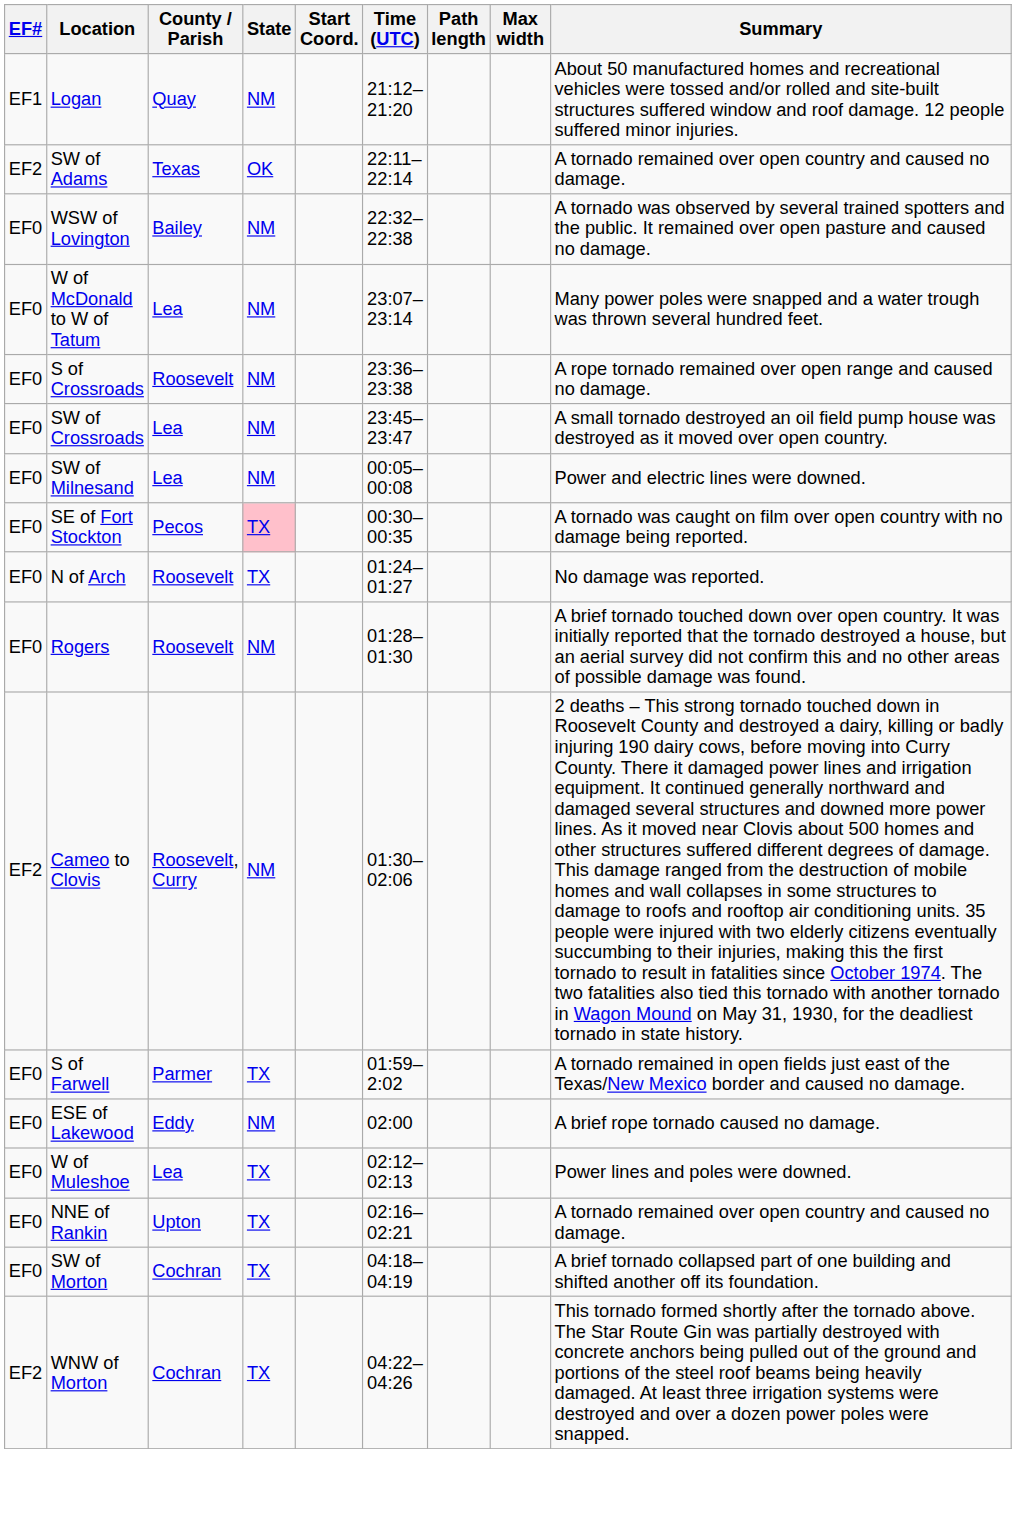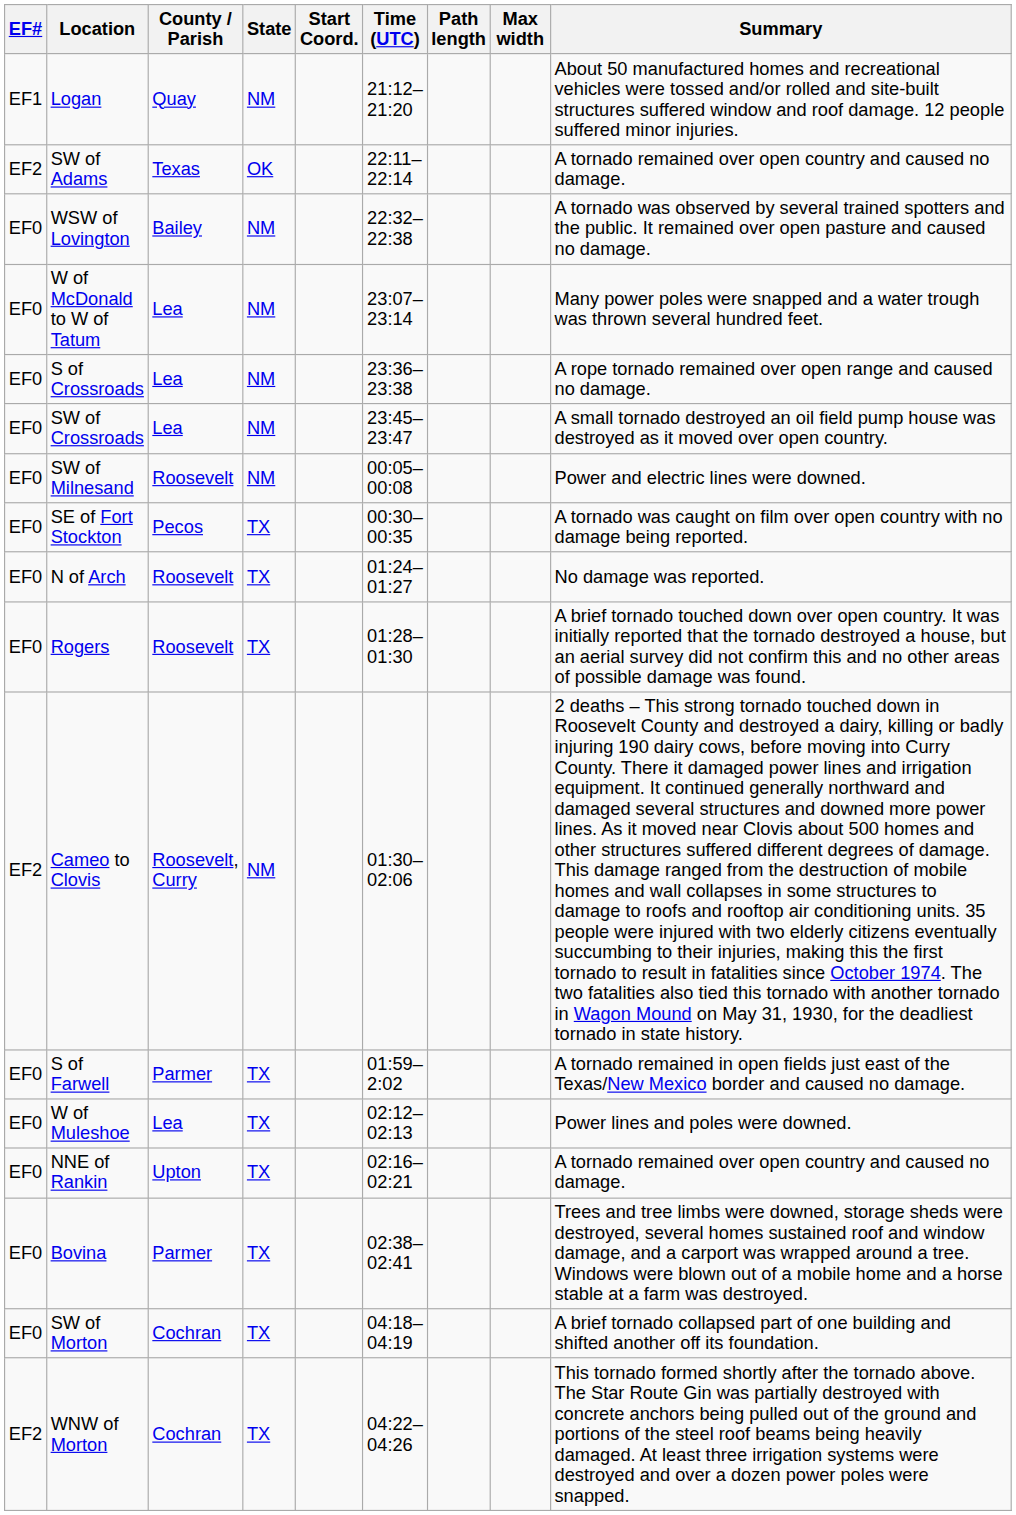(193, 379) Roosevelt -> (168, 379) Lea
(168, 477) Lea -> (193, 477) Roosevelt
(259, 527) pink background -> (259, 527) no background
(261, 646) NM -> (259, 646) TX
- row: (92, 1123)
+ row: (79, 1253)
